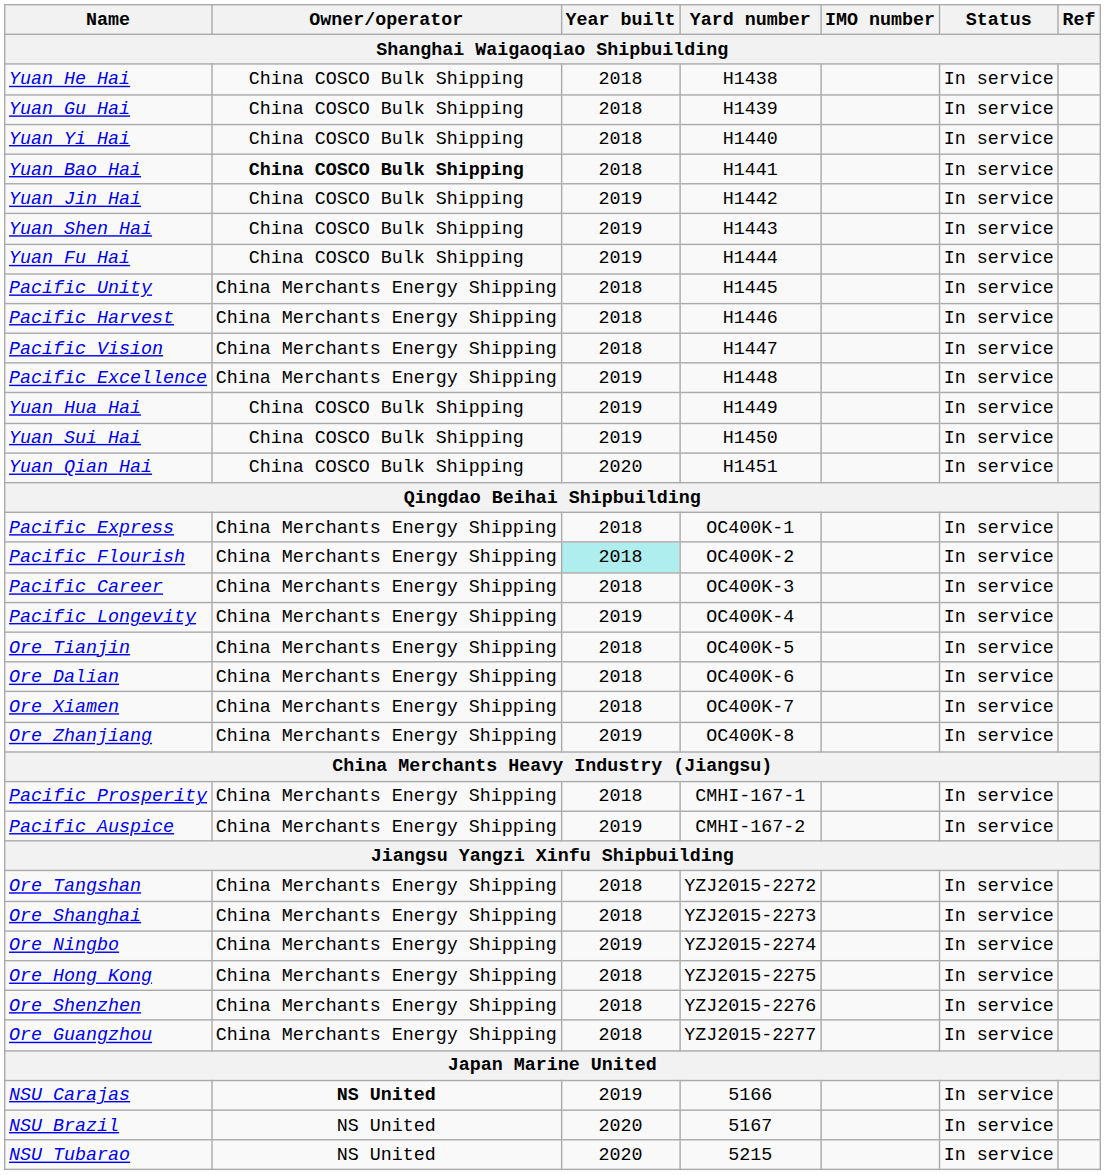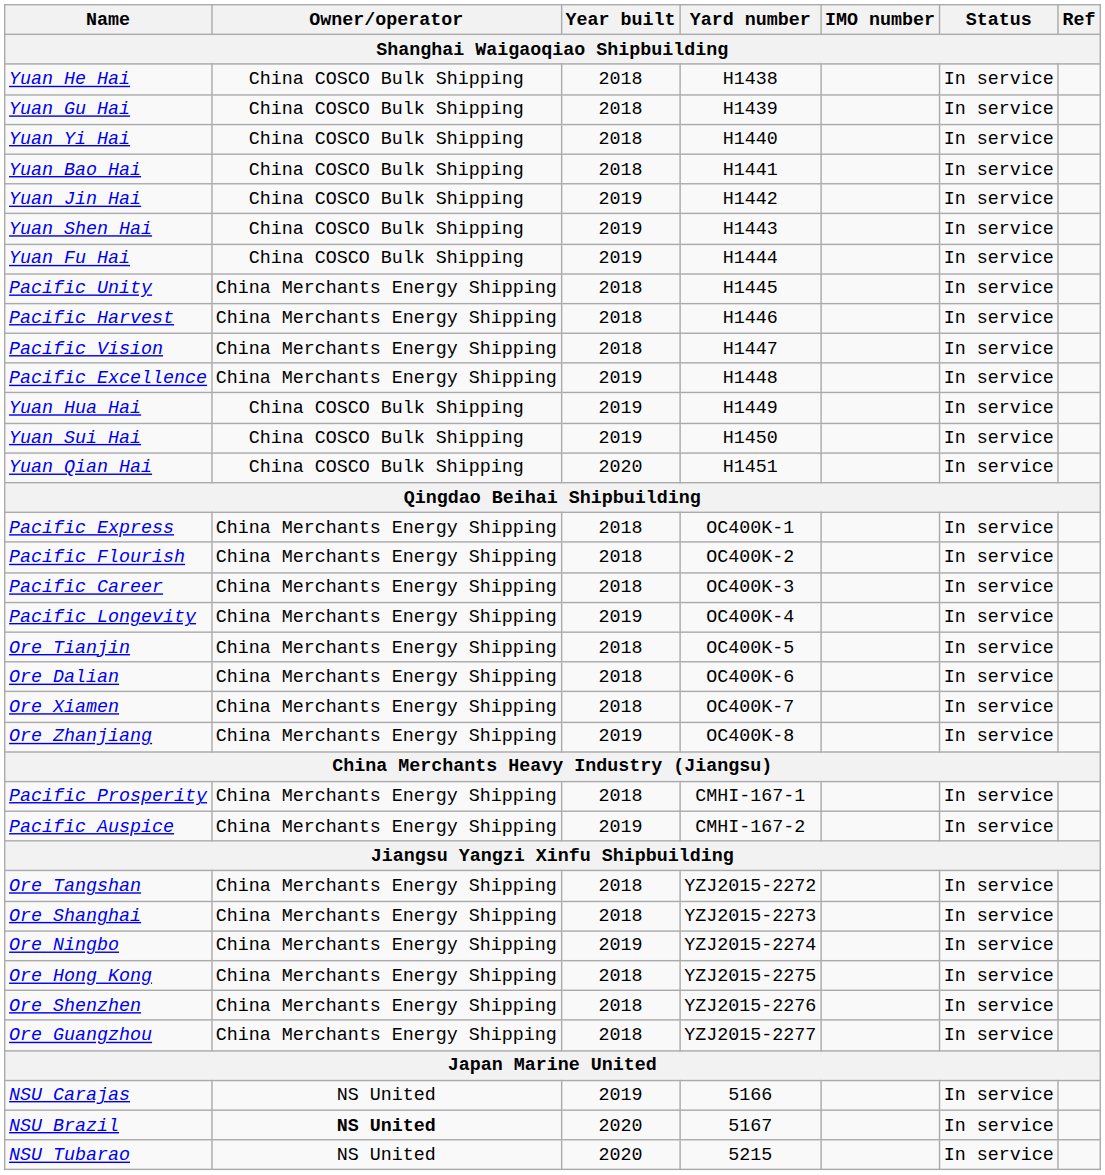(386, 169) bold -> (386, 169) normal
(621, 557) paleturquoise background -> (621, 557) no background
(386, 1095) bold -> (386, 1095) normal
(386, 1125) normal -> (386, 1125) bold
